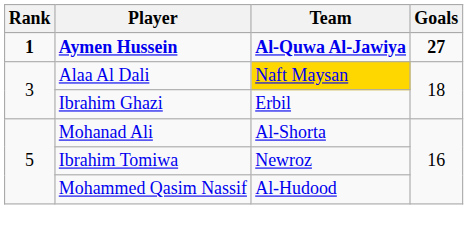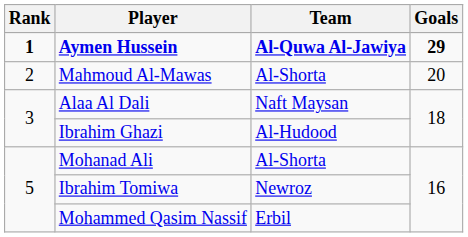(436, 47) 27 -> (436, 47) 29
+ row: (135, 75)
(302, 75) gold background -> (302, 103) no background
(273, 103) Erbil -> (296, 132) Al-Hudood
(296, 189) Al-Hudood -> (273, 217) Erbil
